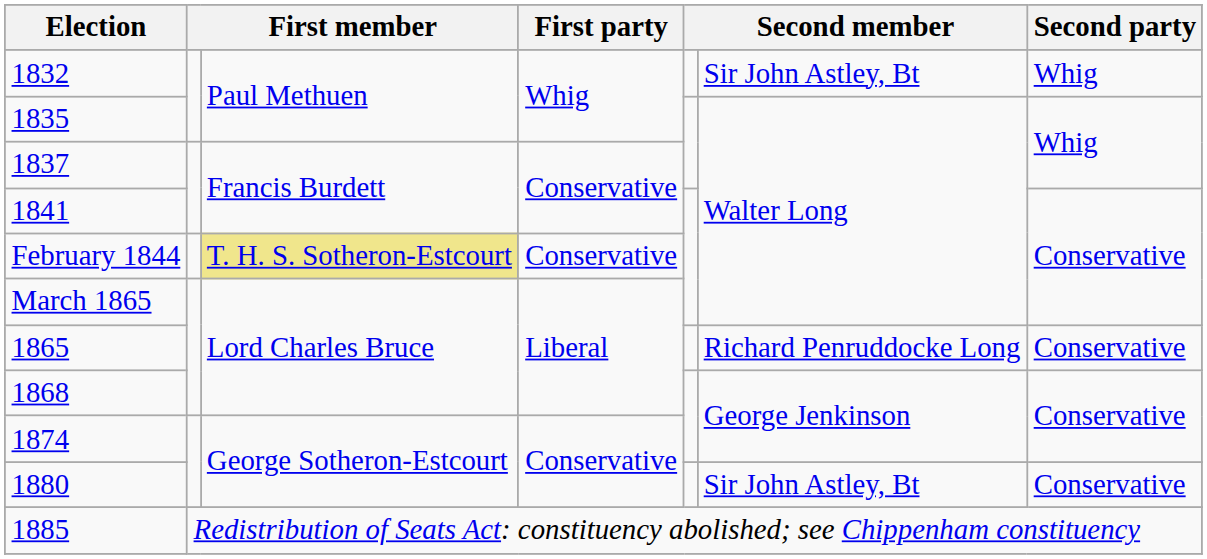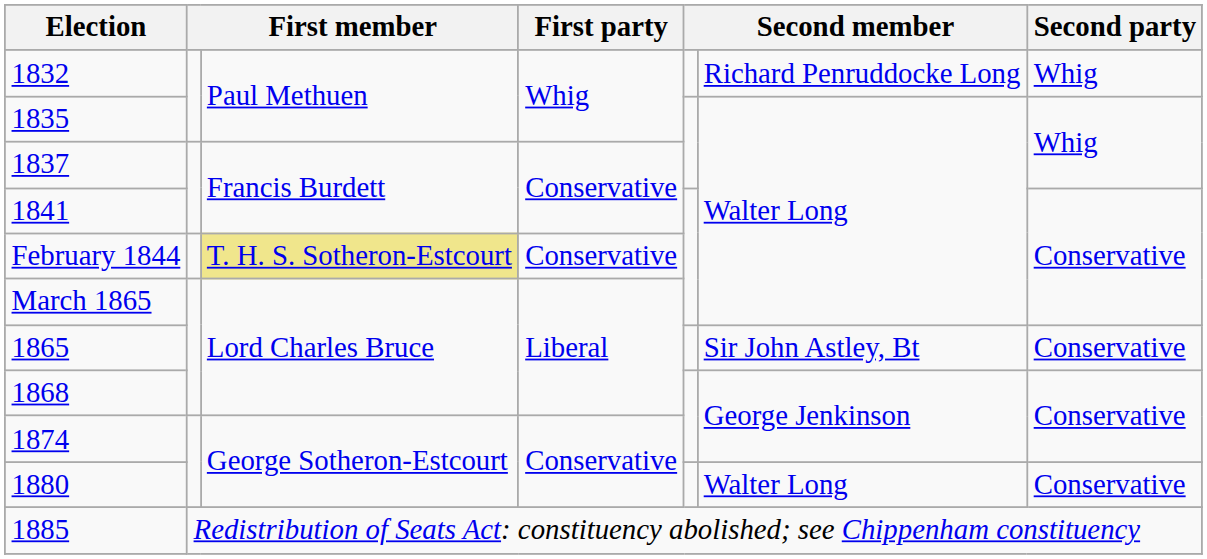(812, 73) Sir John Astley, Bt -> (862, 73) Richard Penruddocke Long
(862, 347) Richard Penruddocke Long -> (812, 347) Sir John Astley, Bt
(812, 484) Sir John Astley, Bt -> (776, 484) Walter Long
